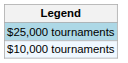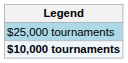(61, 50) normal -> (64, 50) bold
